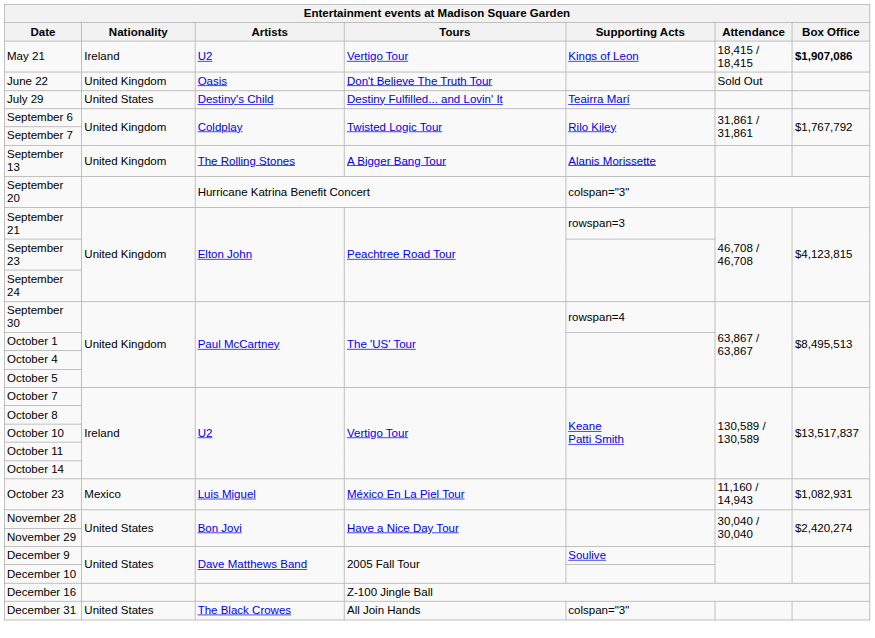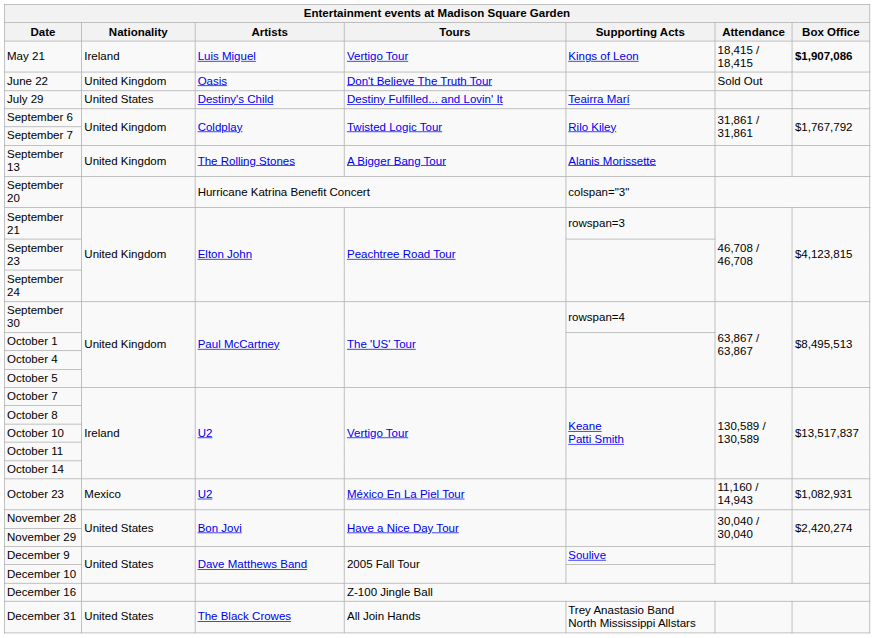(205, 56) U2 -> (227, 56) Luis Miguel
(227, 494) Luis Miguel -> (205, 494) U2
(599, 610) colspan="3" -> (632, 617) Trey Anastasio Band North Mississippi Allstars
